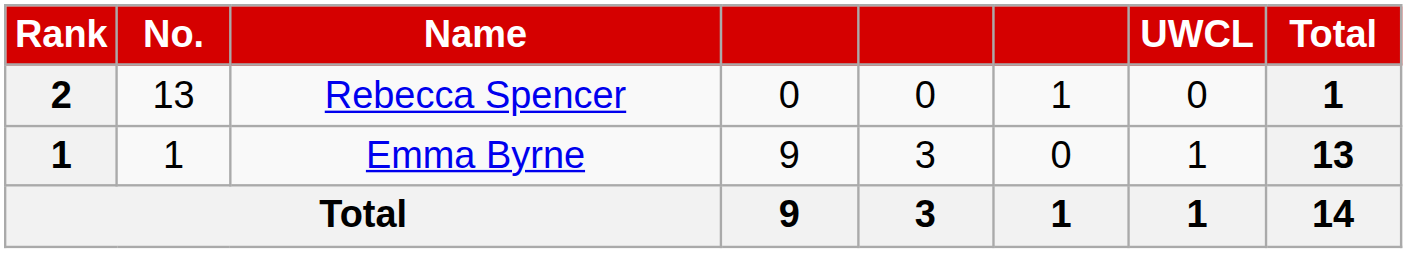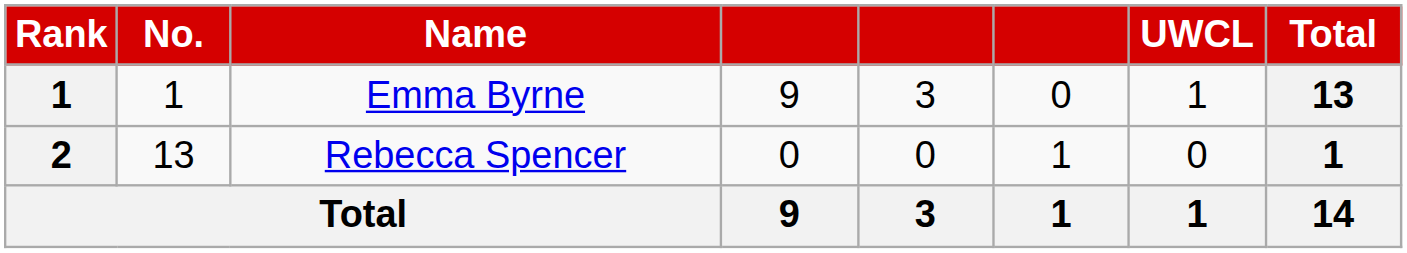rows swapped: (475, 154) <-> (475, 94)
